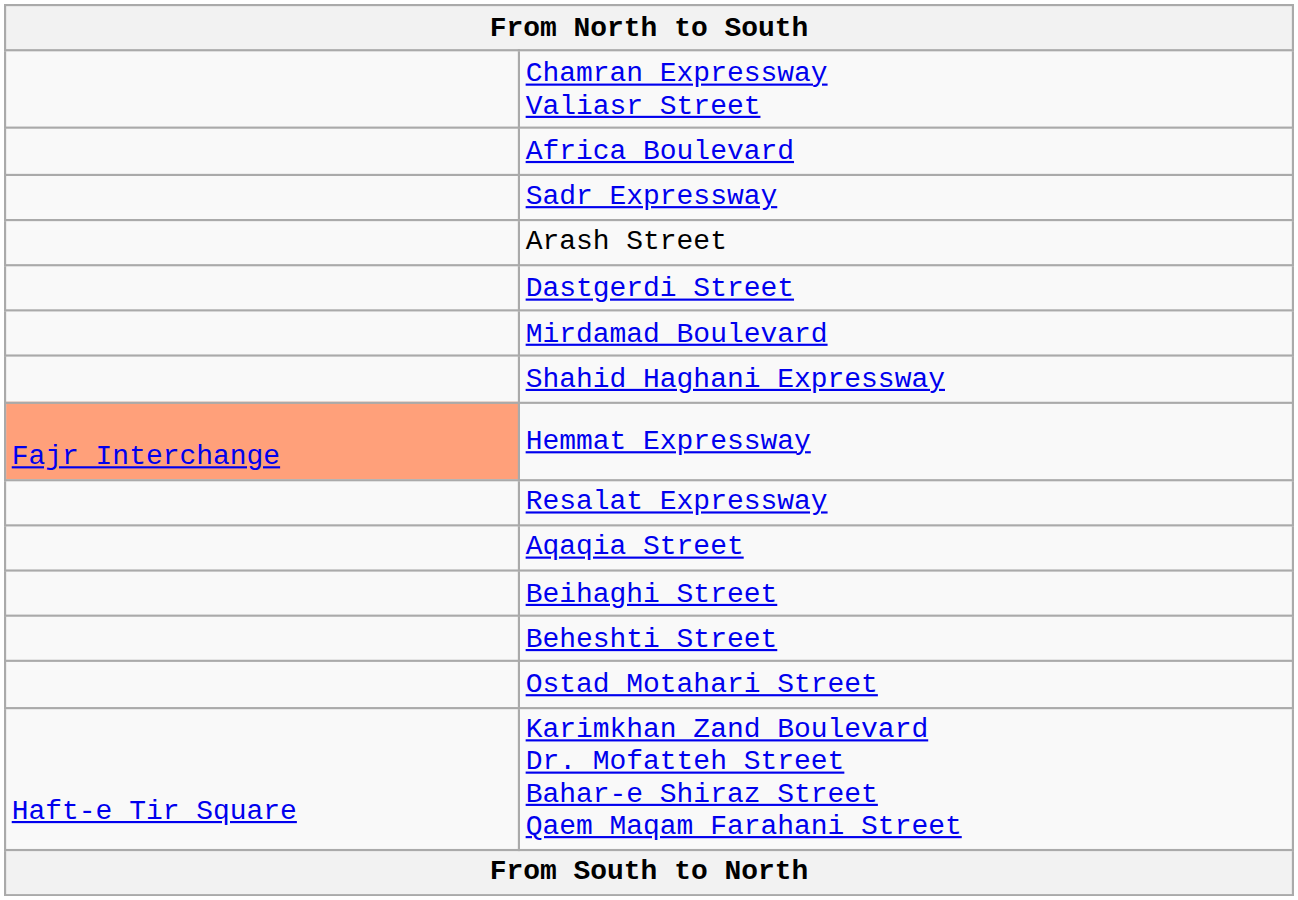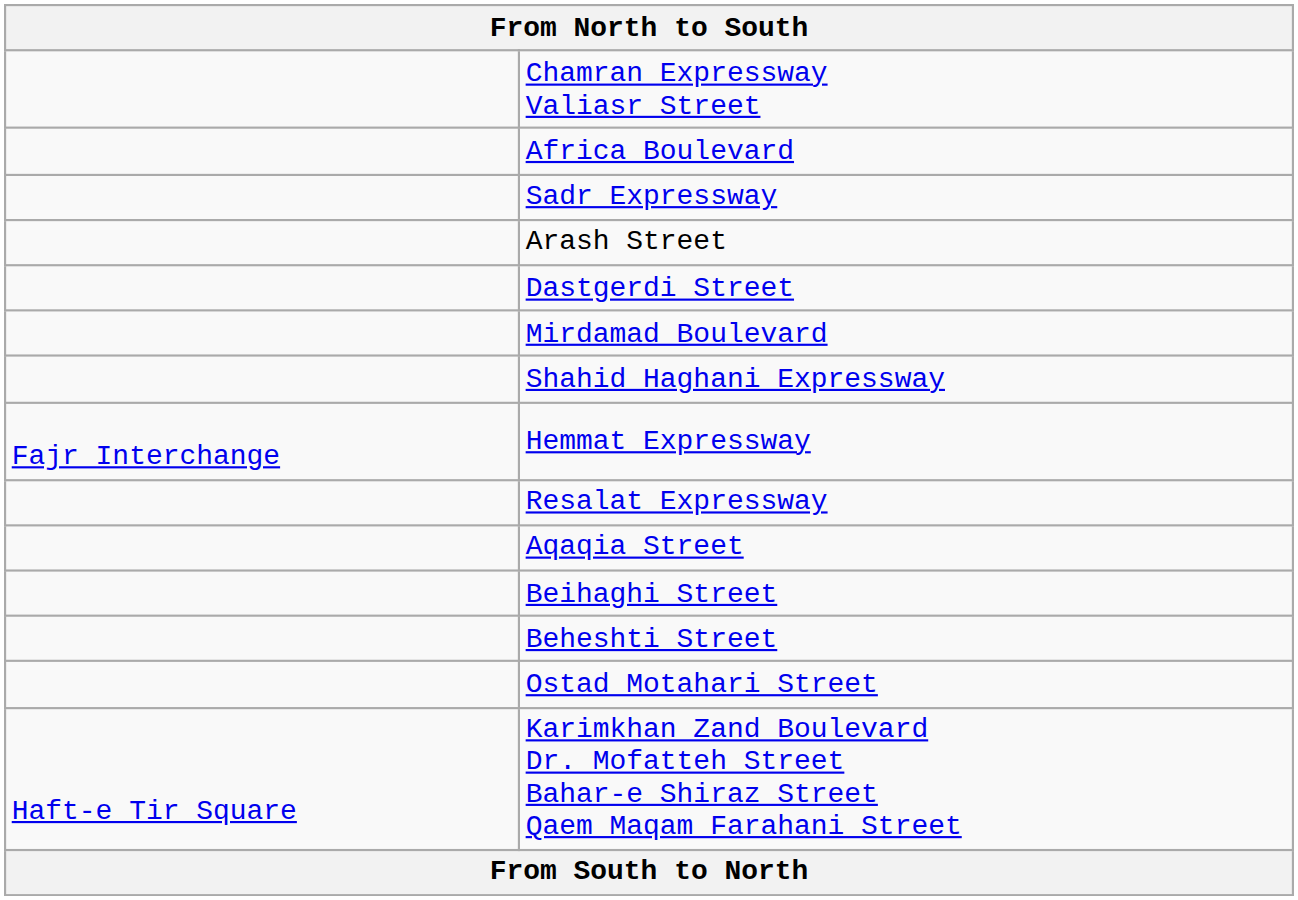(146, 457) lightsalmon background -> (146, 457) no background
